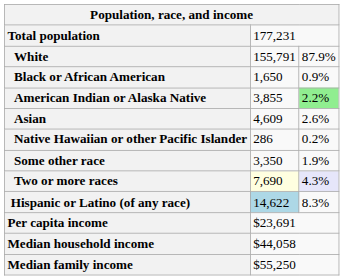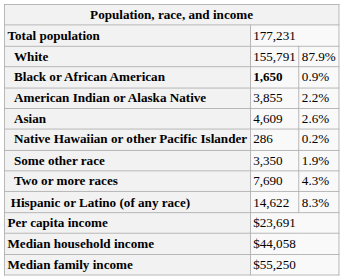(268, 77) normal -> (268, 77) bold
(315, 98) lightgreen background -> (315, 98) no background
(268, 181) lightyellow background -> (268, 181) no background
(315, 181) lavender background -> (315, 181) no background
(271, 202) lightblue background -> (271, 202) no background
